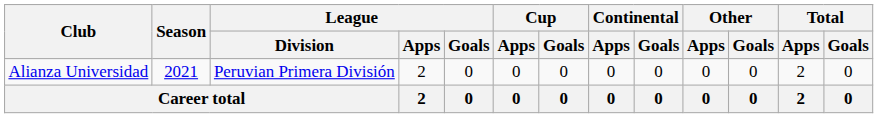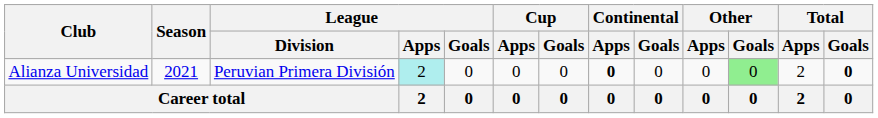(421, 71) no background -> (421, 71) paleturquoise background
(611, 71) normal -> (611, 71) bold
(753, 71) no background -> (753, 71) lightgreen background
(848, 71) normal -> (848, 71) bold
